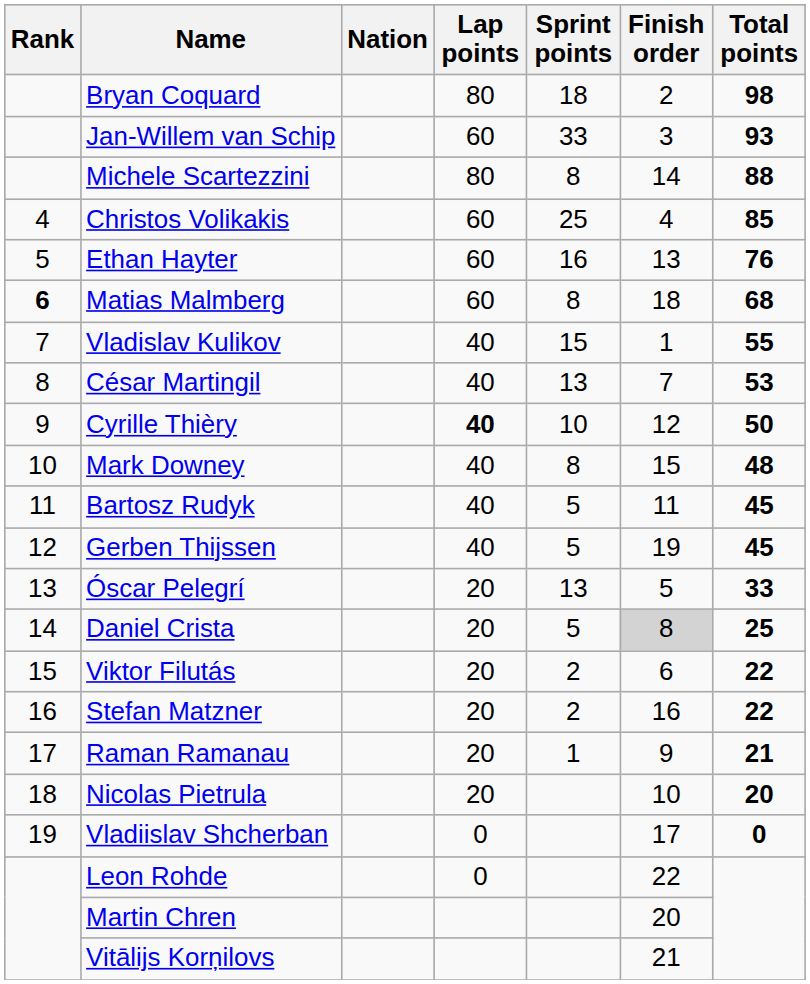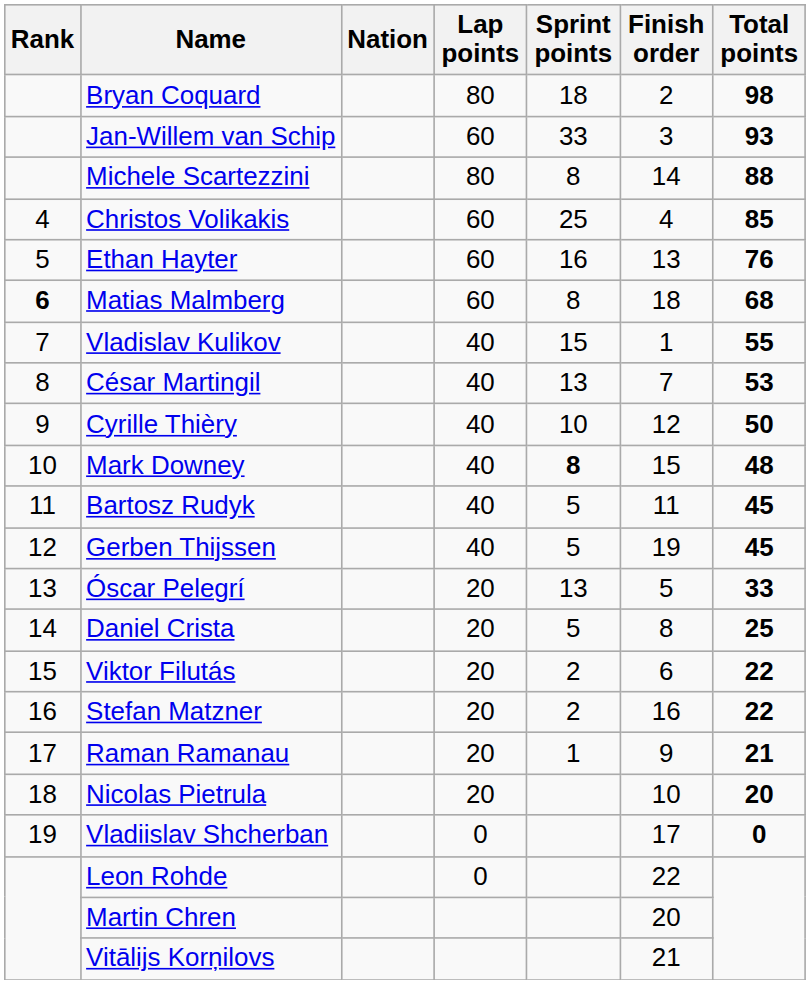(480, 424) bold -> (480, 424) normal
(573, 465) normal -> (573, 465) bold
(666, 629) lightgrey background -> (666, 629) no background
